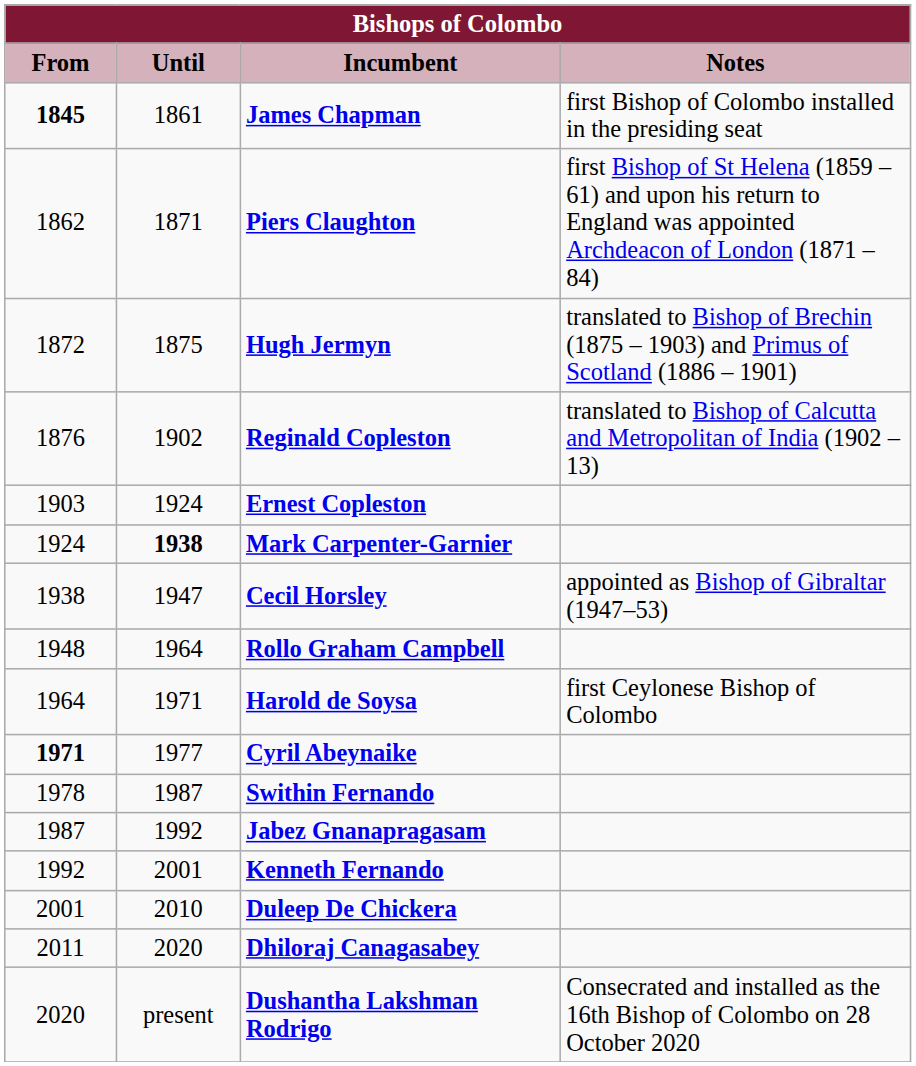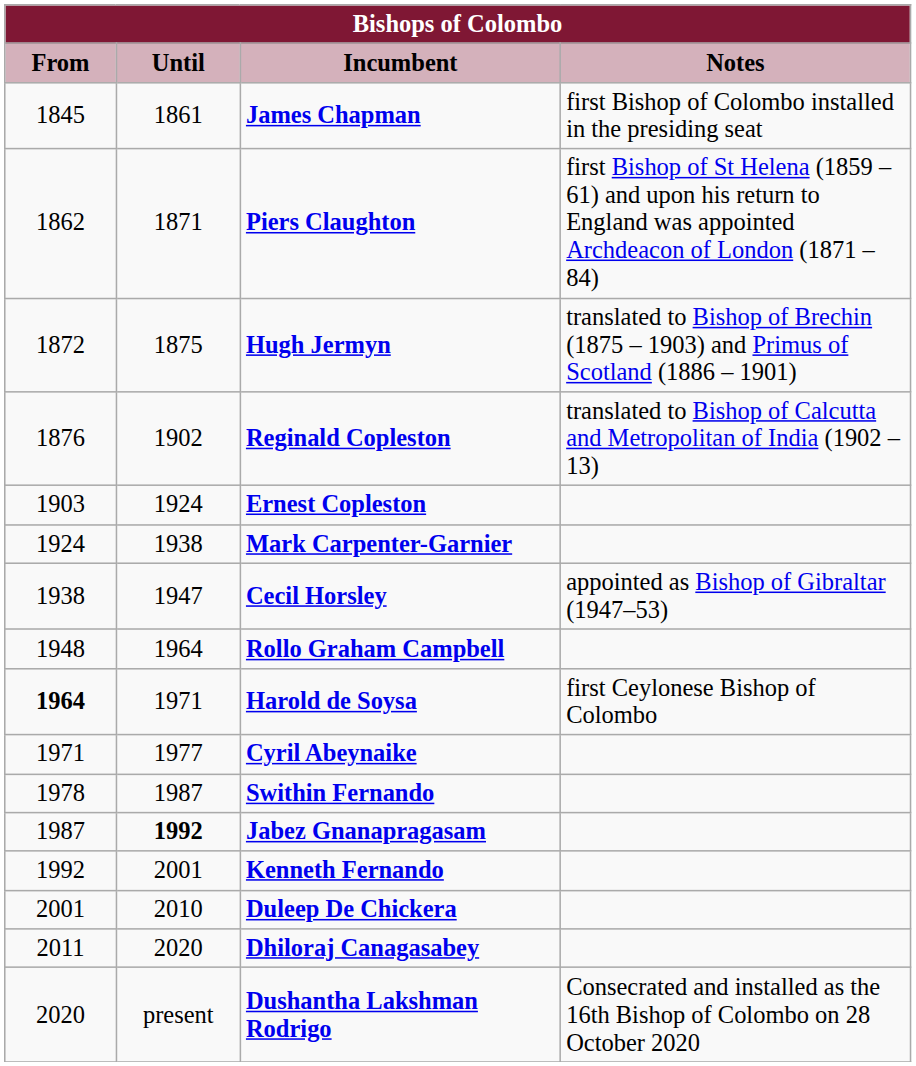(60, 115) bold -> (60, 115) normal
(178, 543) bold -> (178, 543) normal
(60, 701) normal -> (60, 701) bold
(60, 753) bold -> (60, 753) normal
(178, 831) normal -> (178, 831) bold
